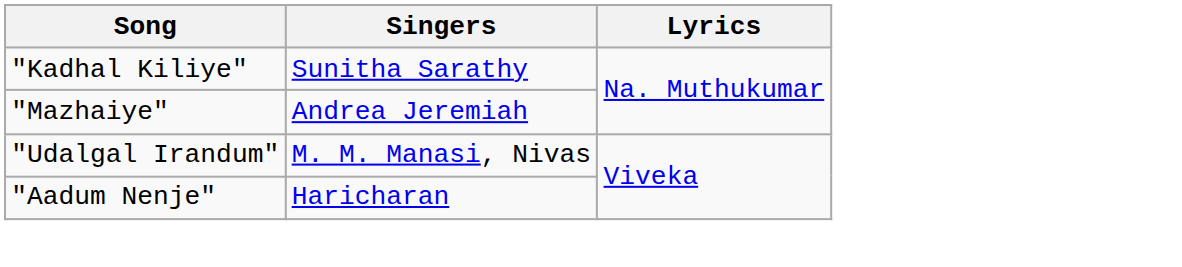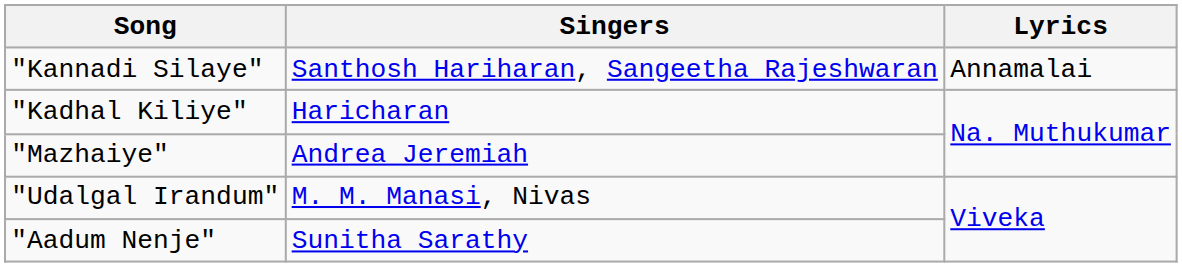+ row: (137, 69)
(410, 69) Sunitha Sarathy -> (370, 112) Haricharan
(370, 198) Haricharan -> (410, 240) Sunitha Sarathy
